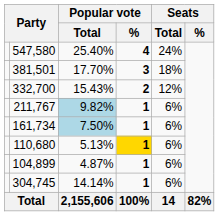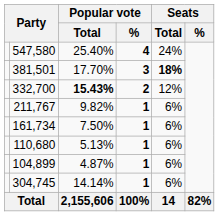(170, 70) normal -> (170, 70) bold
(93, 88) normal -> (93, 88) bold
(97, 107) lightblue background -> (97, 107) no background
(97, 126) lightblue background -> (97, 126) no background
(146, 145) gold background -> (146, 145) no background
